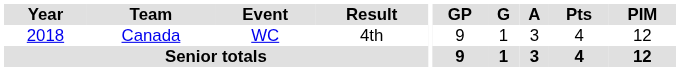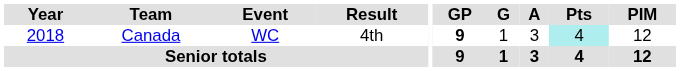(460, 35) normal -> (460, 35) bold
(579, 35) no background -> (579, 35) paleturquoise background
